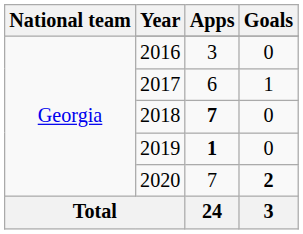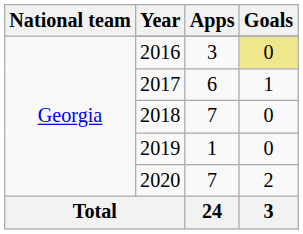(268, 52) no background -> (268, 52) khaki background
(212, 116) bold -> (212, 116) normal
(212, 148) bold -> (212, 148) normal
(268, 180) bold -> (268, 180) normal
